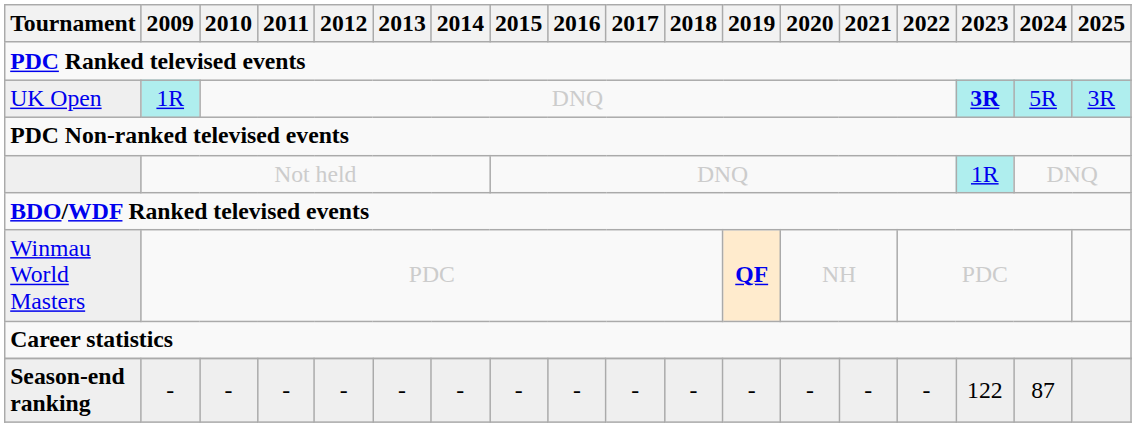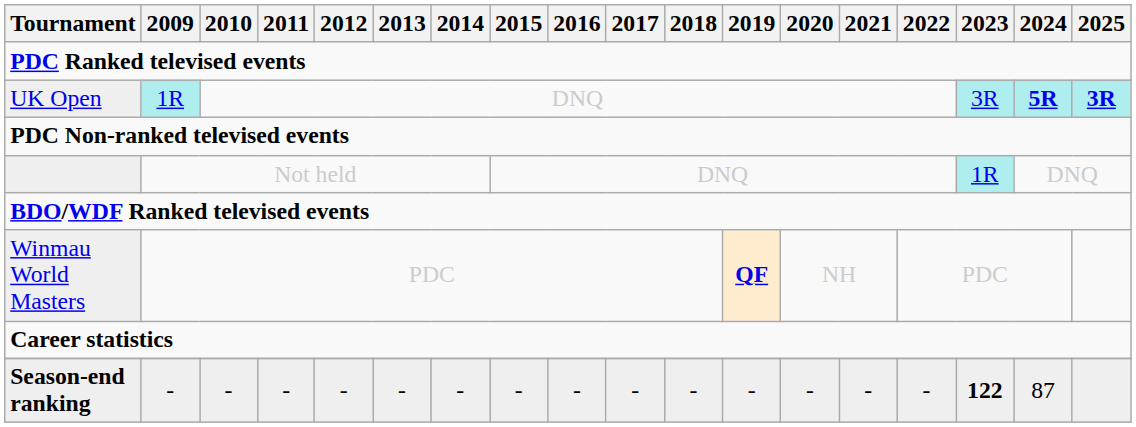(985, 98) bold -> (985, 98) normal
(1043, 98) normal -> (1043, 98) bold
(1101, 98) normal -> (1101, 98) bold
(985, 390) normal -> (985, 390) bold
